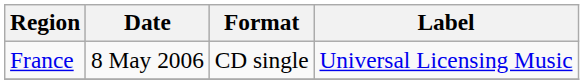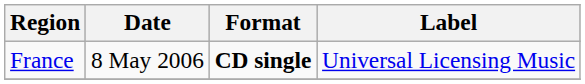(262, 60) normal -> (263, 60) bold
